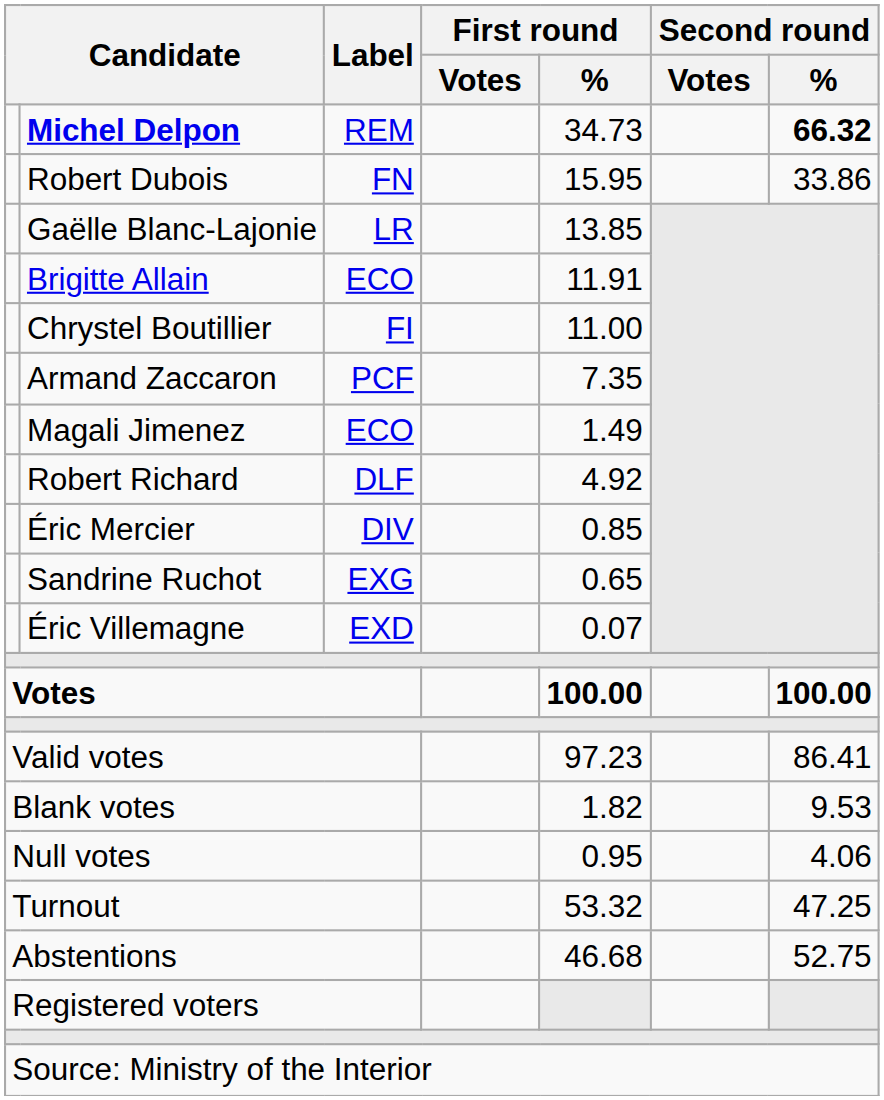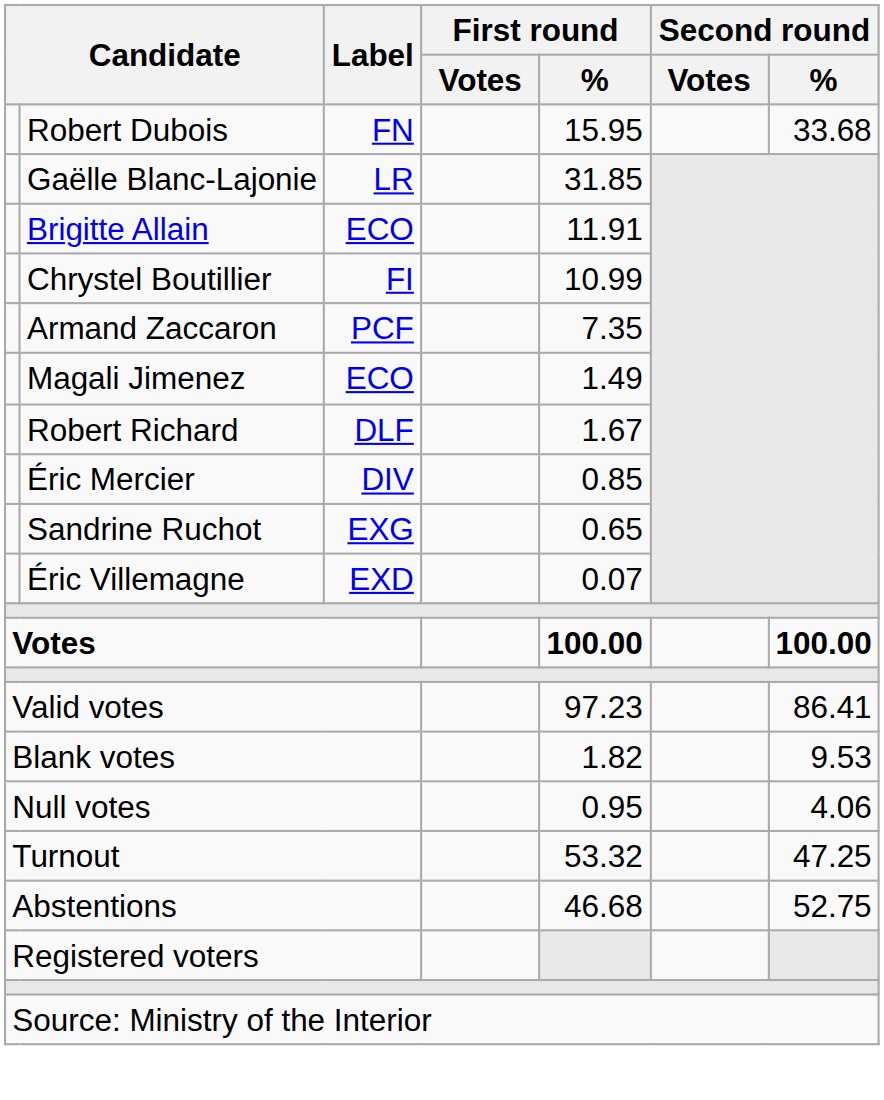- row: (134, 130)
(832, 180) 33.86 -> (832, 130) 33.68
(603, 229) 13.85 -> (603, 180) 31.85
(605, 329) 11.00 -> (603, 279) 10.99
(612, 478) 4.92 -> (612, 429) 1.67
